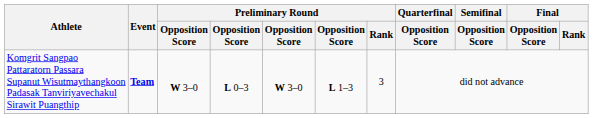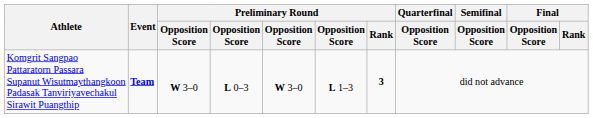(381, 82) normal -> (381, 82) bold
